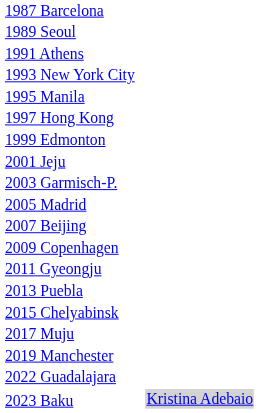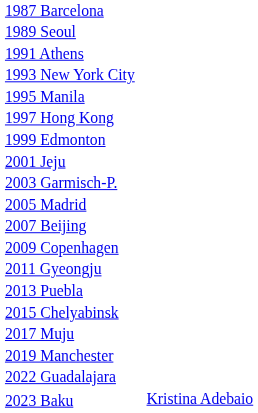(200, 398) lightgrey background -> (200, 398) no background
